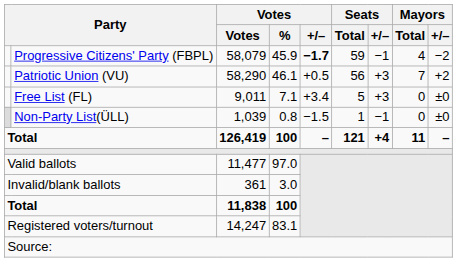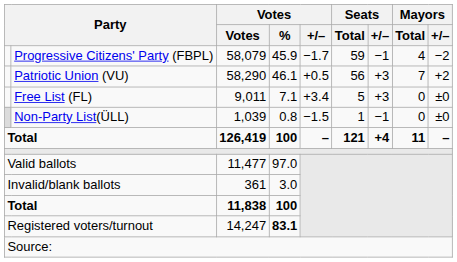(316, 55) bold -> (316, 55) normal
(285, 226) normal -> (285, 226) bold
